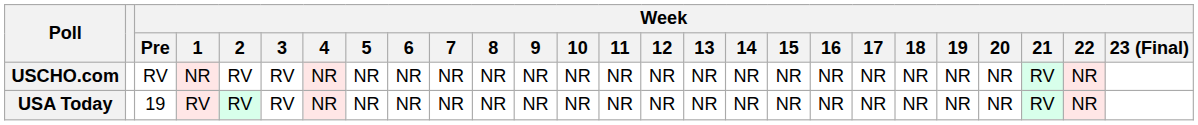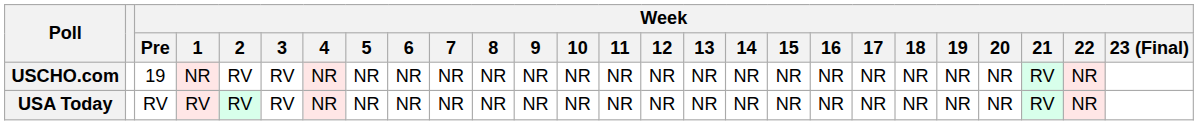(155, 76) RV -> (155, 76) 19
(155, 104) 19 -> (155, 104) RV
